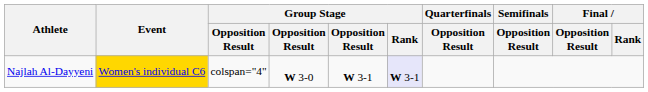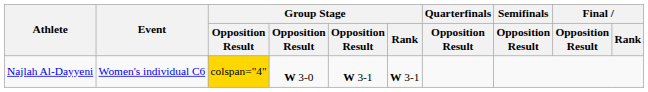(152, 71) gold background -> (152, 71) no background
(239, 71) no background -> (239, 71) gold background
(405, 78) lavender background -> (405, 78) no background
